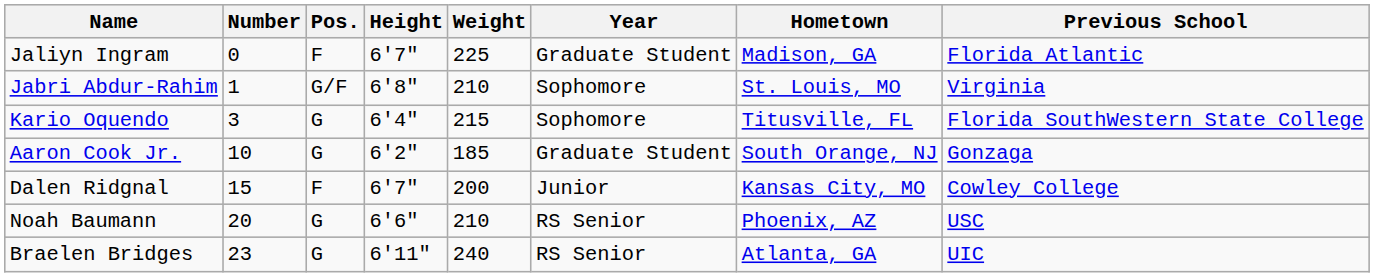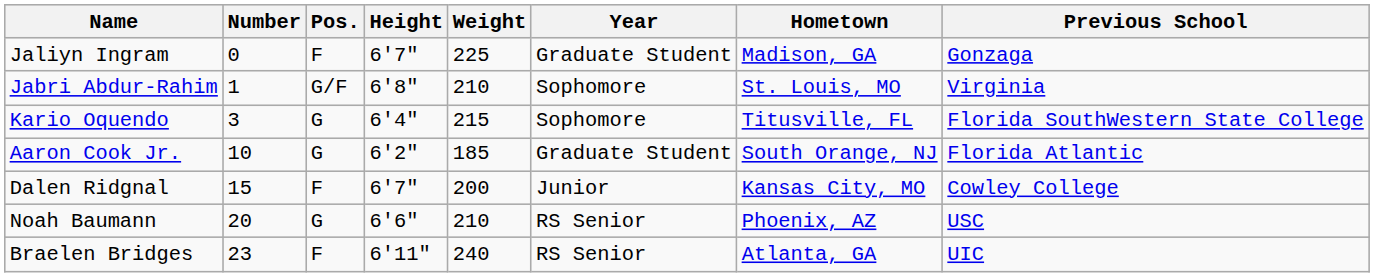(1045, 55) Florida Atlantic -> (990, 55) Gonzaga
(990, 154) Gonzaga -> (1045, 154) Florida Atlantic
(317, 254) G -> (317, 254) F
